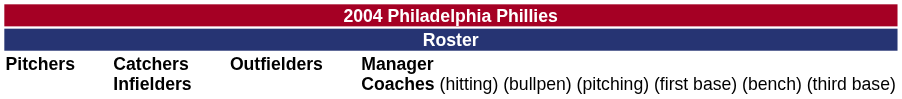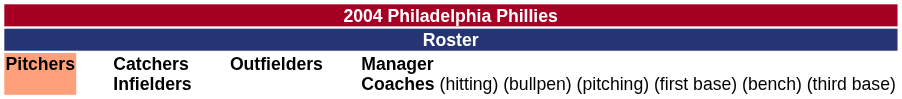(40, 64) no background -> (40, 64) lightsalmon background
